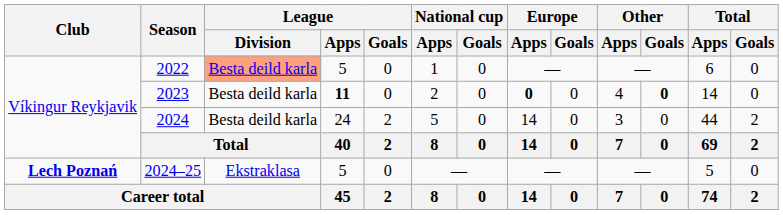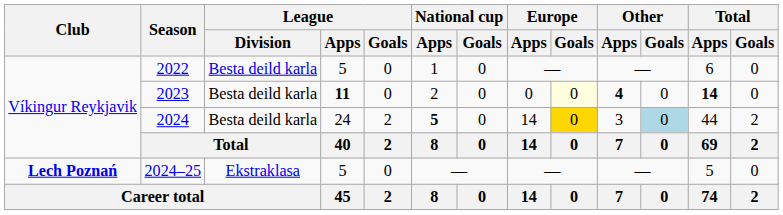(263, 68) lightsalmon background -> (263, 68) no background
(529, 94) bold -> (529, 94) normal
(574, 94) no background -> (574, 94) lightyellow background
(619, 94) normal -> (619, 94) bold
(664, 94) bold -> (664, 94) normal
(709, 94) normal -> (709, 94) bold
(434, 119) normal -> (434, 119) bold
(574, 119) no background -> (574, 119) gold background
(664, 119) no background -> (664, 119) lightblue background
